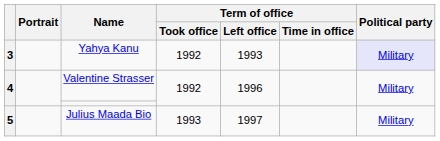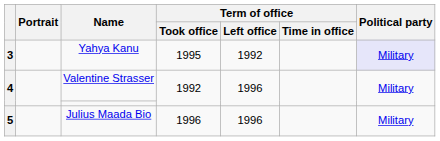(189, 55) 1992 -> (189, 55) 1995
(250, 55) 1993 -> (250, 55) 1992
(189, 121) 1993 -> (189, 121) 1996
(250, 121) 1997 -> (250, 121) 1996
